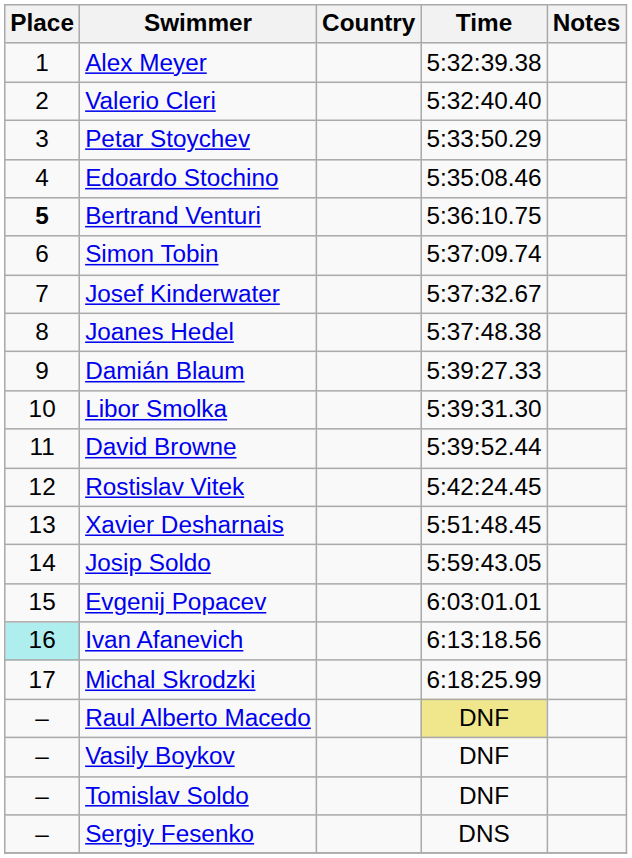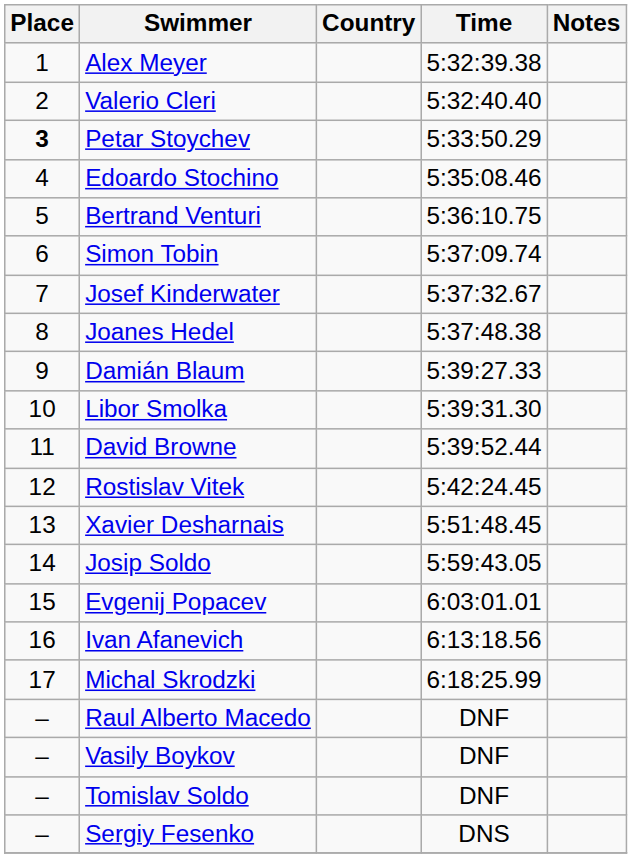(42, 139) normal -> (42, 139) bold
(42, 216) bold -> (42, 216) normal
(42, 640) paleturquoise background -> (42, 640) no background
(484, 718) khaki background -> (484, 718) no background
